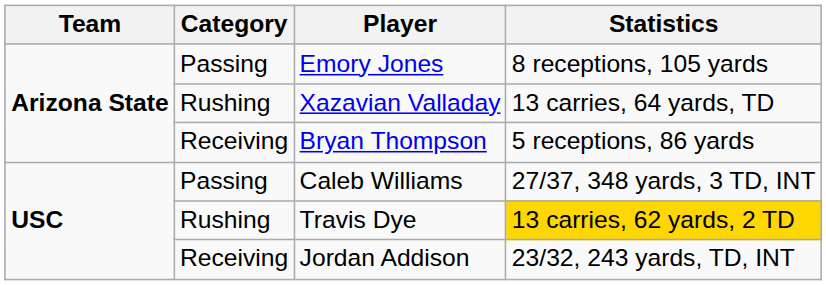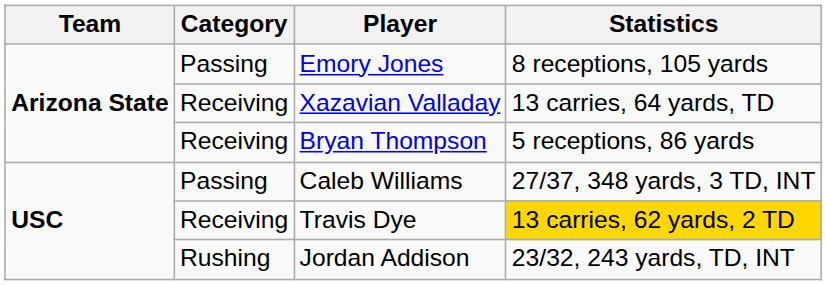(225, 102) Rushing -> (234, 102) Receiving
(225, 220) Rushing -> (234, 220) Receiving
(234, 259) Receiving -> (225, 259) Rushing
